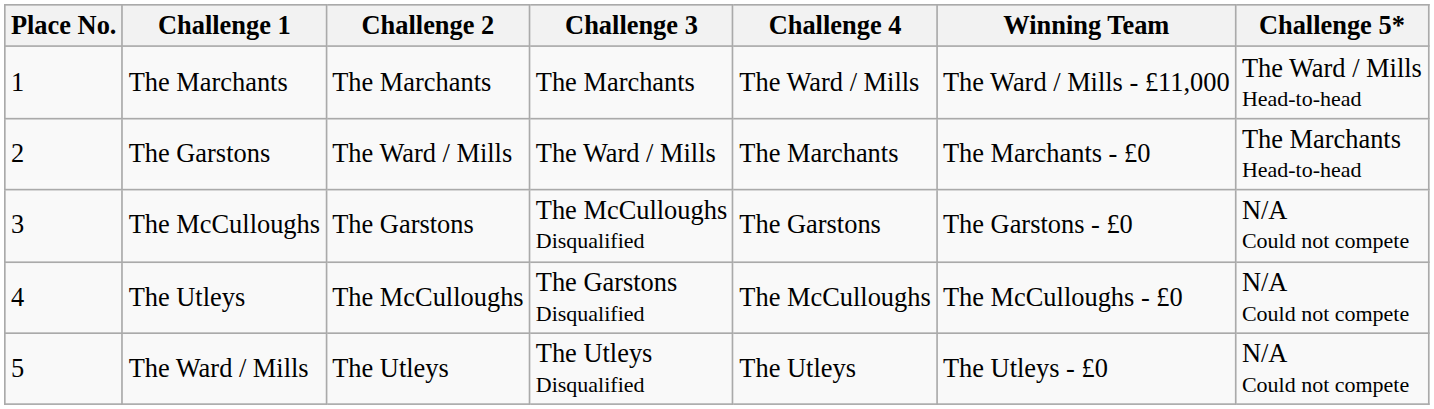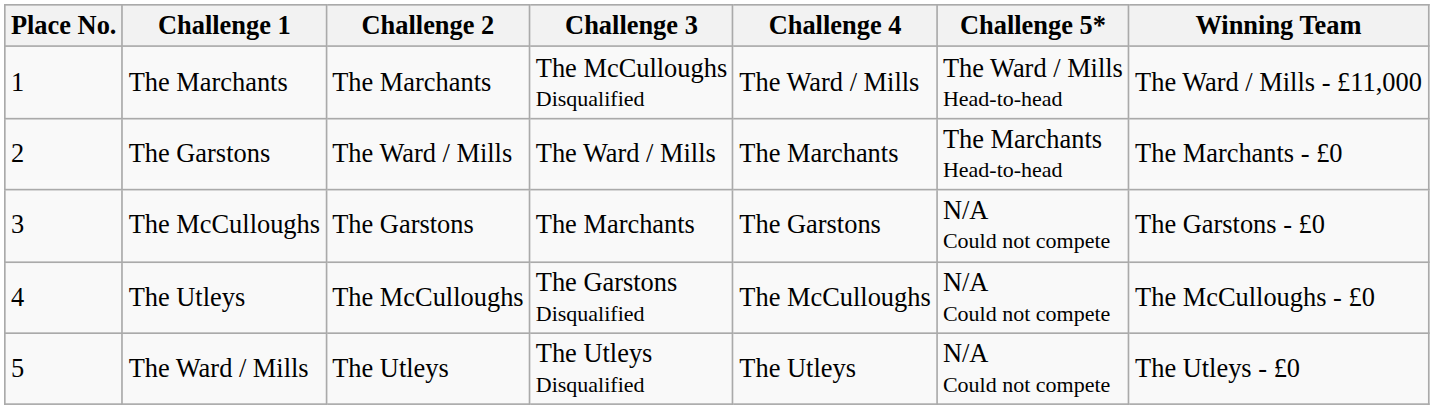columns swapped: (1332, 25) <-> (1086, 25)
(615, 82) The Marchants -> (631, 82) The McCulloughs Disqualified
(631, 225) The McCulloughs Disqualified -> (615, 225) The Marchants
